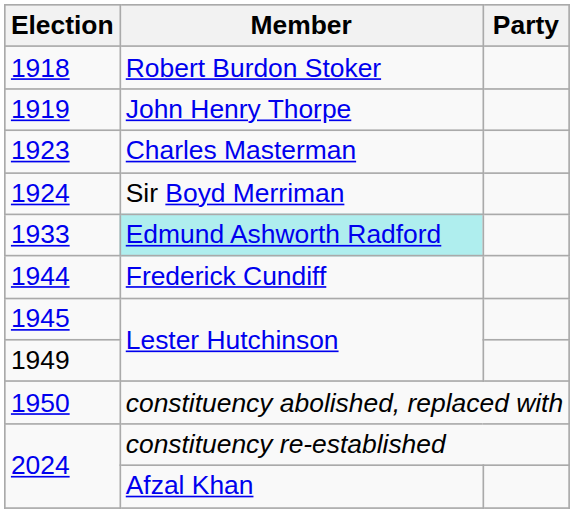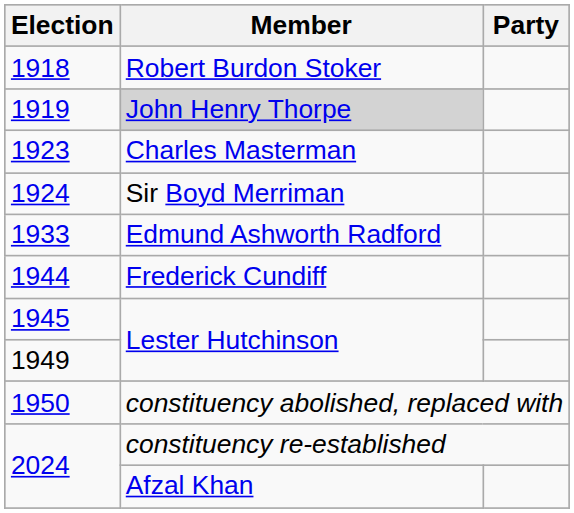(239, 109) no background -> (239, 109) lightgrey background
(284, 234) paleturquoise background -> (284, 234) no background
